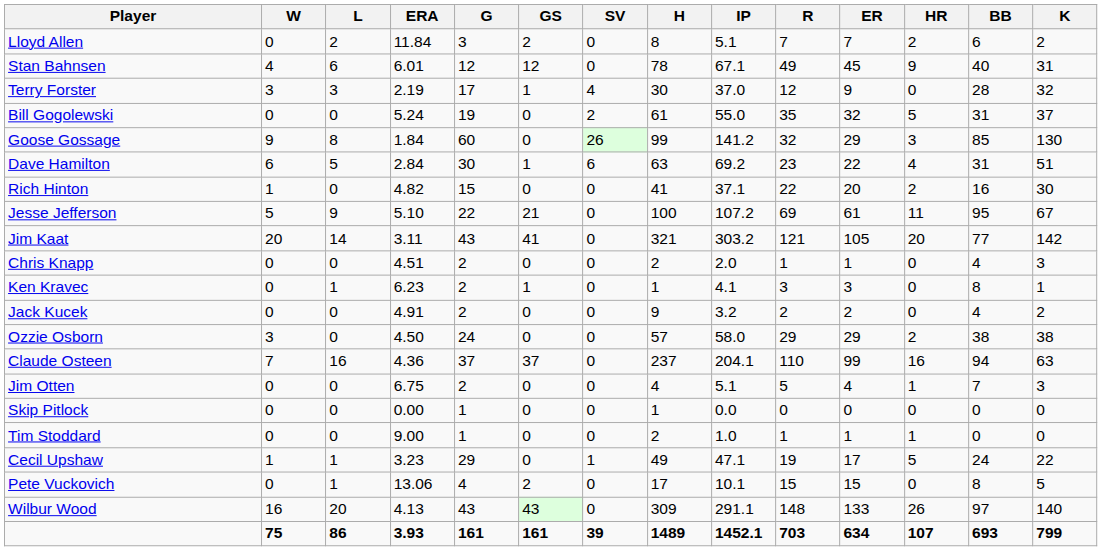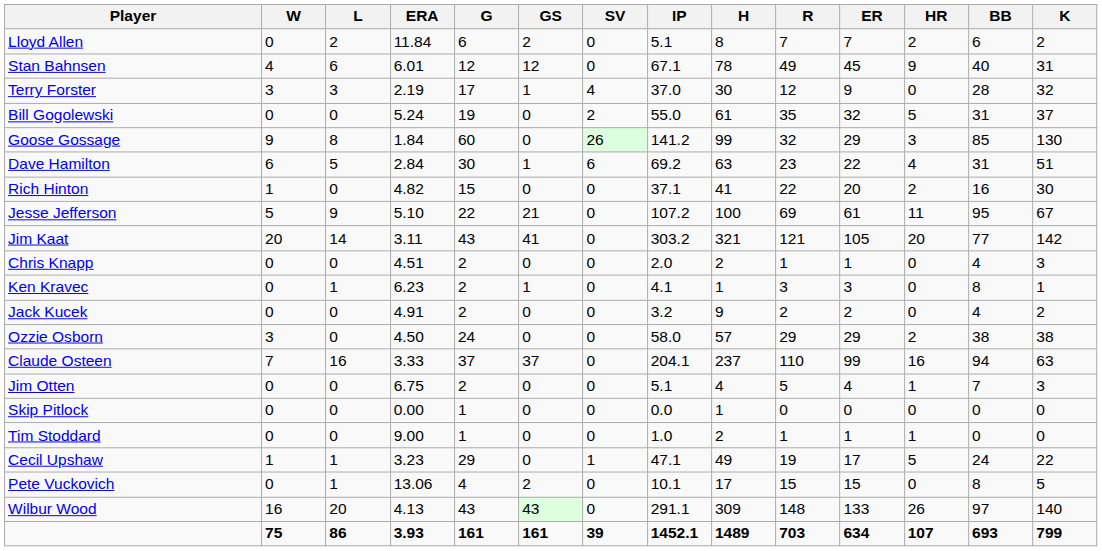columns swapped: (744, 16) <-> (679, 16)
(462, 41) 3 -> (462, 41) 6
(409, 361) 4.36 -> (409, 361) 3.33
